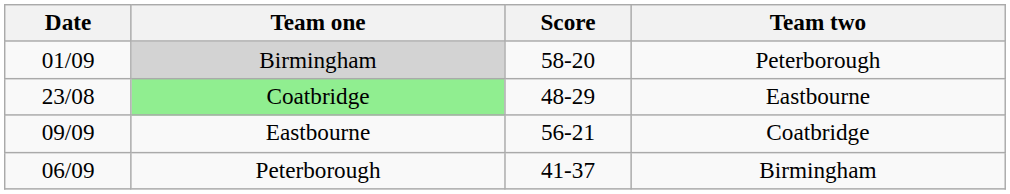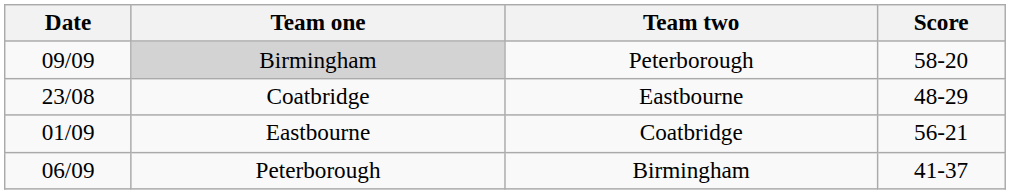columns swapped: (568, 22) <-> (818, 22)
(68, 59) 01/09 -> (68, 59) 09/09
(318, 96) lightgreen background -> (318, 96) no background
(68, 133) 09/09 -> (68, 133) 01/09
